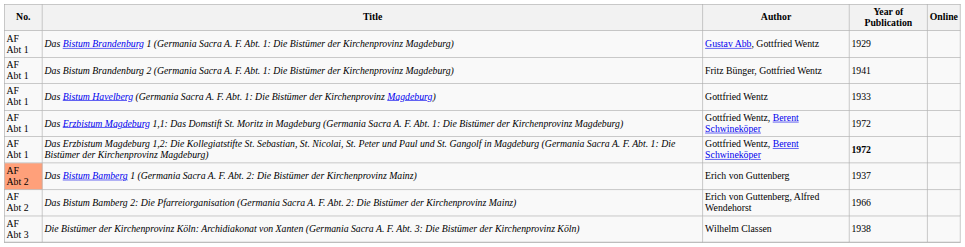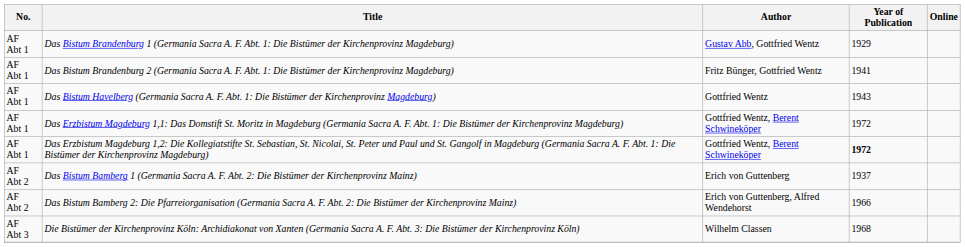(861, 97) 1933 -> (861, 97) 1943
(18, 176) lightsalmon background -> (18, 176) no background
(861, 229) 1938 -> (861, 229) 1968
